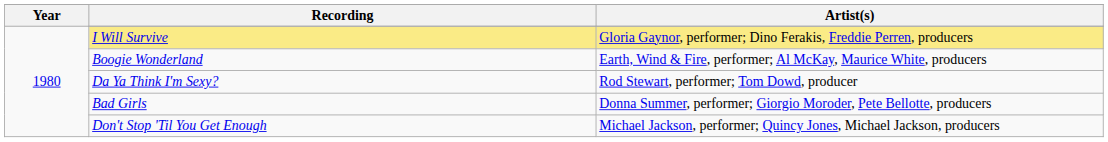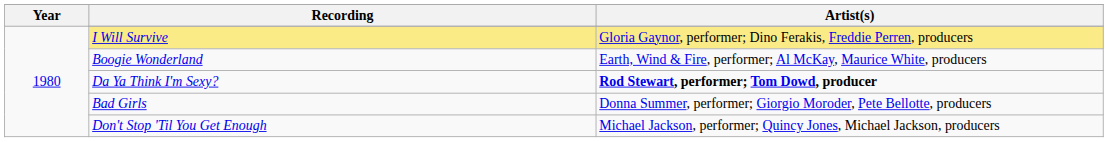(728, 81) normal -> (738, 81) bold
